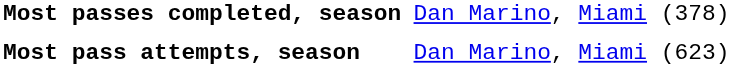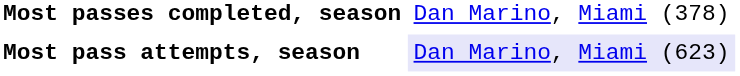(571, 53) no background -> (571, 53) lavender background
